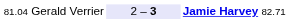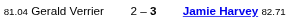(143, 11) lavender background -> (143, 11) no background
